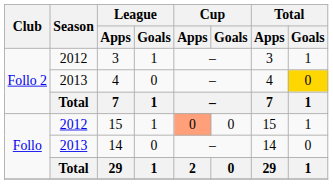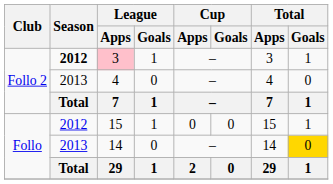(74, 59) normal -> (74, 59) bold
(115, 59) no background -> (115, 59) pink background
(308, 80) gold background -> (308, 80) no background
(192, 124) lightsalmon background -> (192, 124) no background
(308, 146) no background -> (308, 146) gold background
